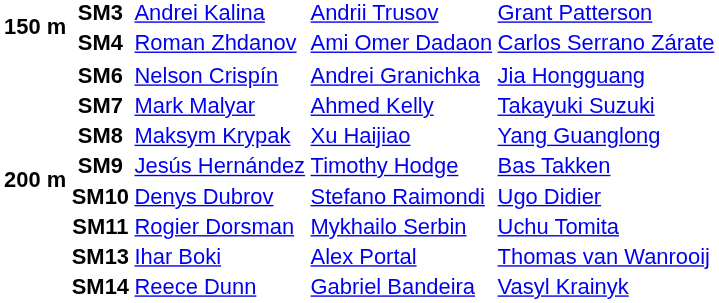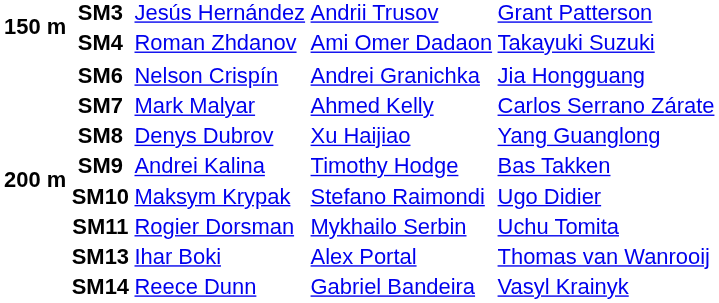(200, 12) Andrei Kalina -> (220, 12) Jesús Hernández
(606, 43) Carlos Serrano Zárate -> (576, 43) Takayuki Suzuki
(576, 106) Takayuki Suzuki -> (606, 106) Carlos Serrano Zárate
(212, 136) Maksym Krypak -> (204, 136) Denys Dubrov
(220, 166) Jesús Hernández -> (200, 166) Andrei Kalina
(204, 196) Denys Dubrov -> (212, 196) Maksym Krypak
